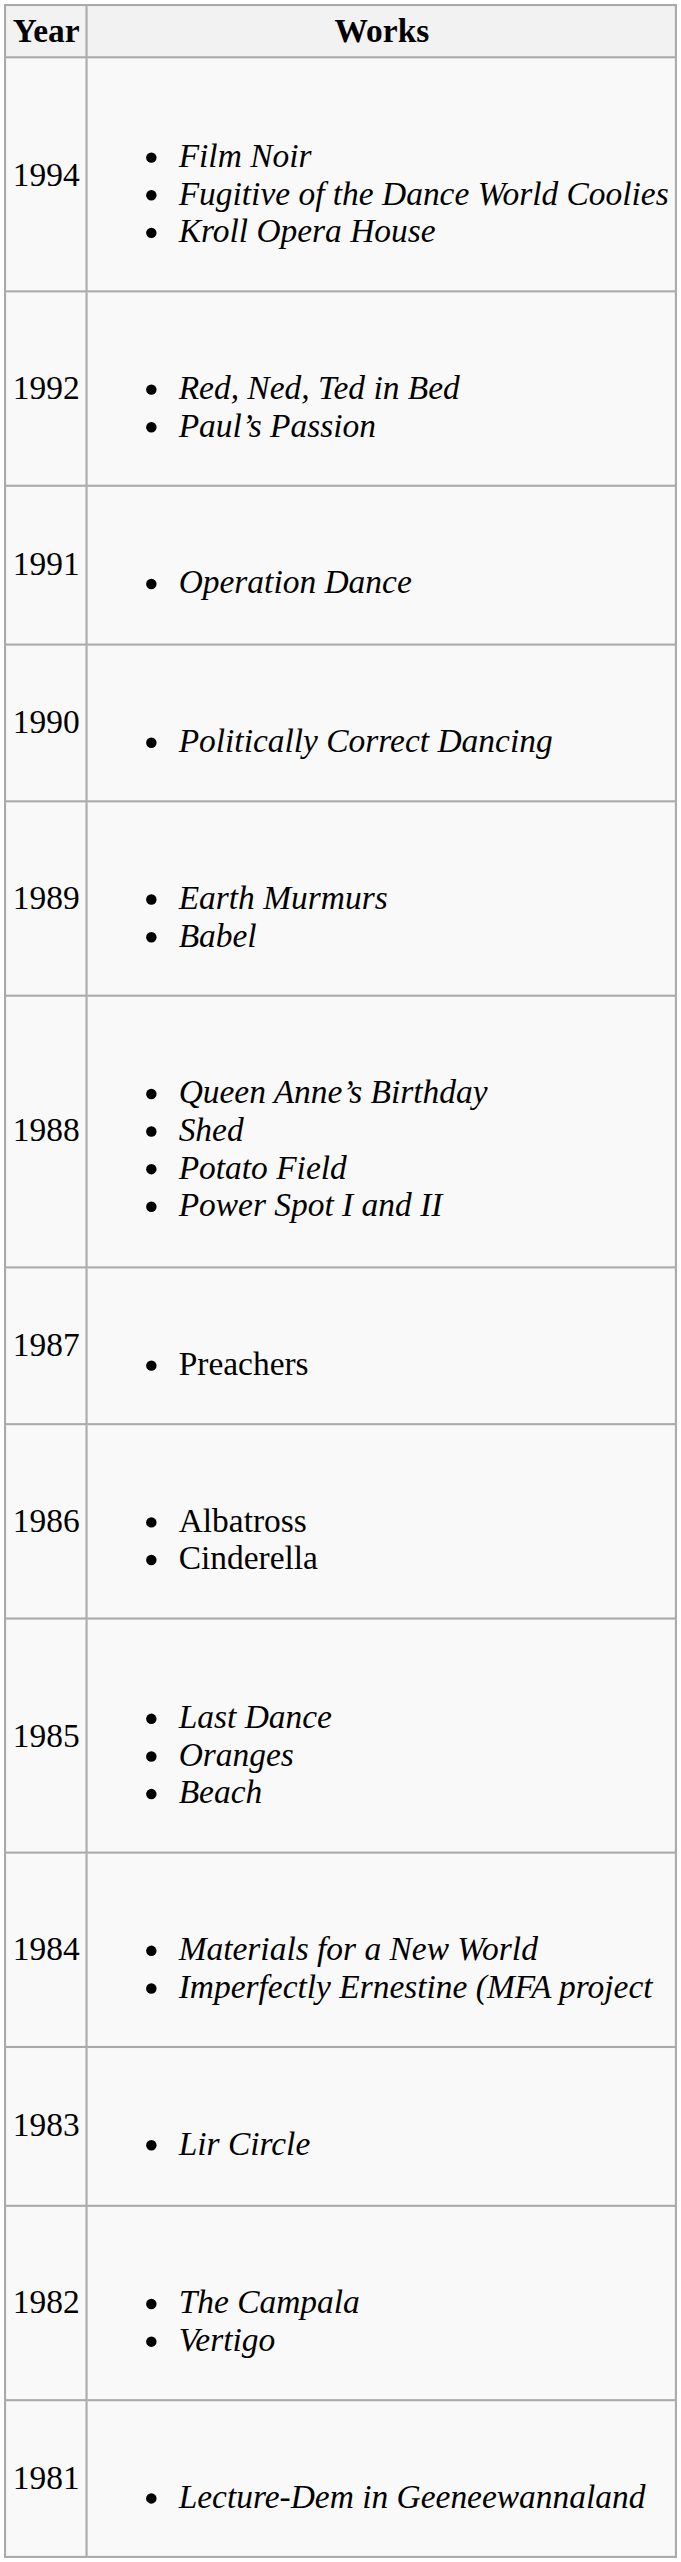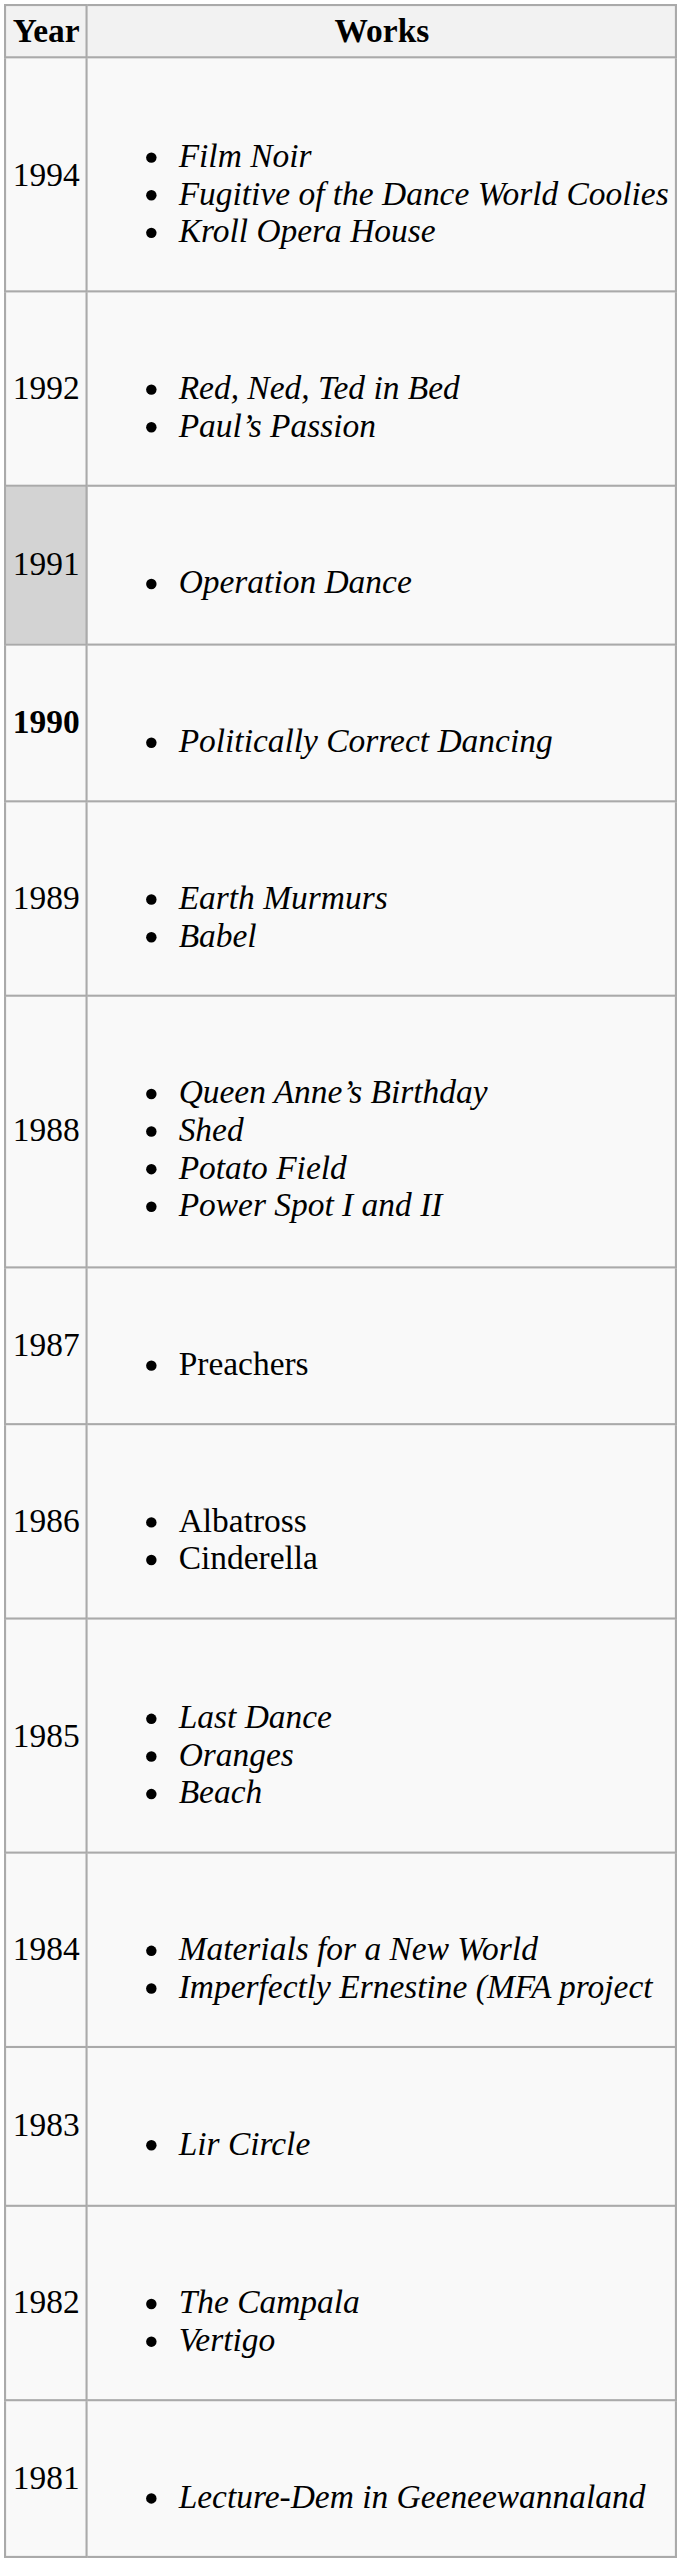(46, 564) no background -> (46, 564) lightgrey background
(46, 721) normal -> (46, 721) bold
